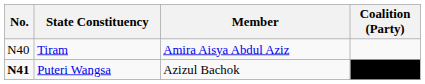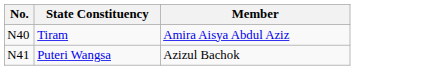- column: (385, 21)
(18, 69) bold -> (18, 55) normal
